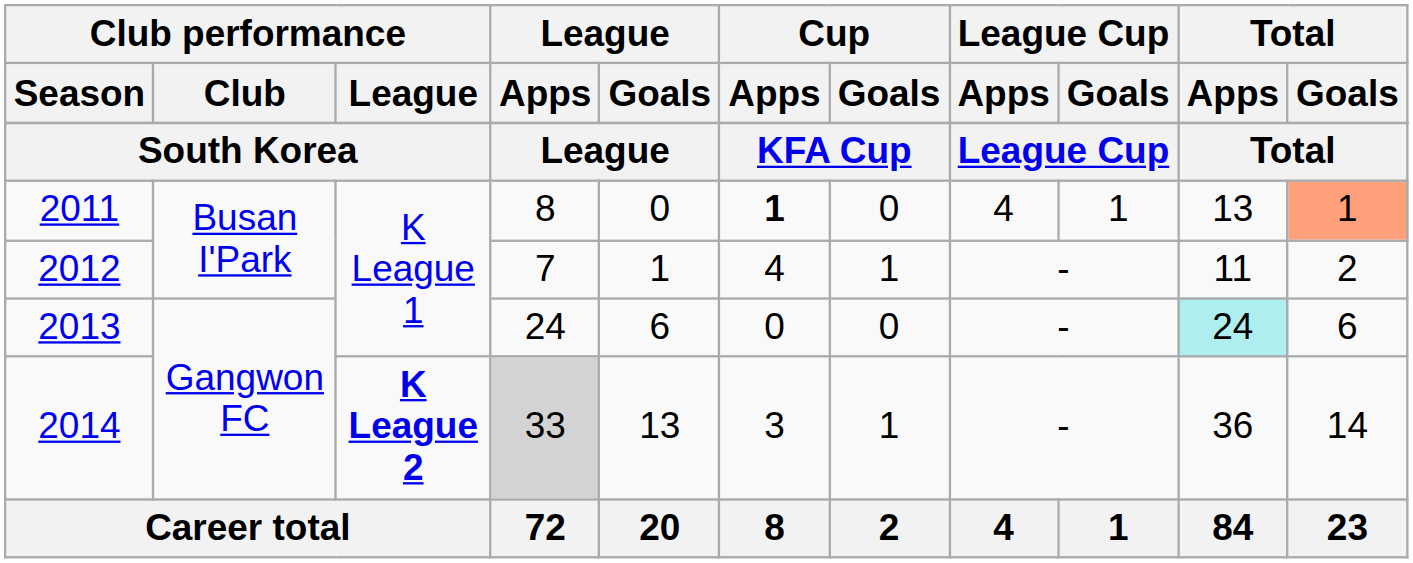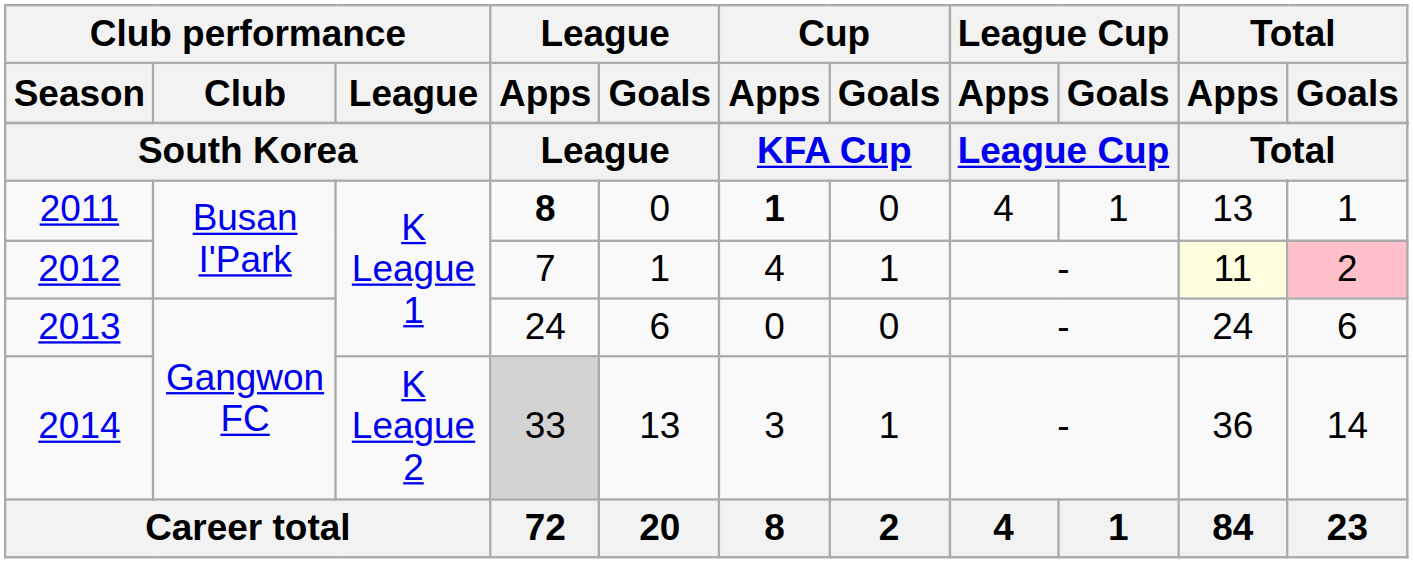(545, 209) normal -> (545, 209) bold
(1347, 209) lightsalmon background -> (1347, 209) no background
(1233, 268) no background -> (1233, 268) lightyellow background
(1347, 268) no background -> (1347, 268) pink background
(1233, 326) paleturquoise background -> (1233, 326) no background
(413, 427) bold -> (414, 427) normal
